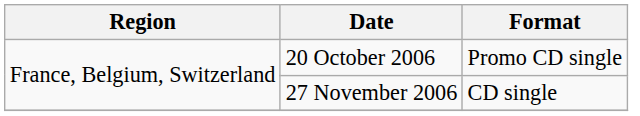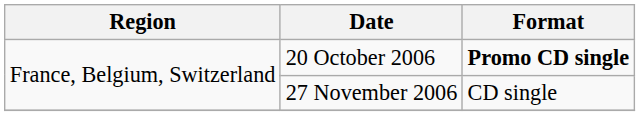(545, 57) normal -> (548, 57) bold
